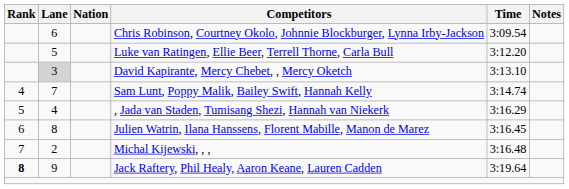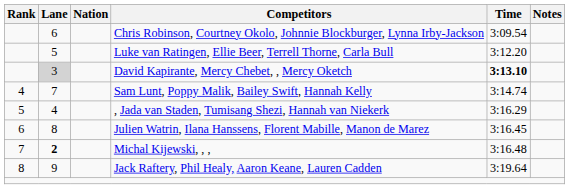(508, 71) normal -> (508, 71) bold
(54, 149) normal -> (54, 149) bold
(21, 168) bold -> (21, 168) normal
